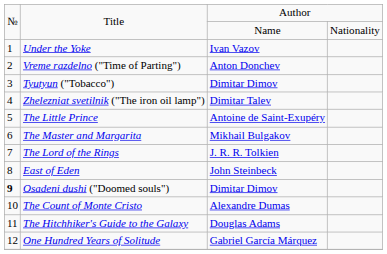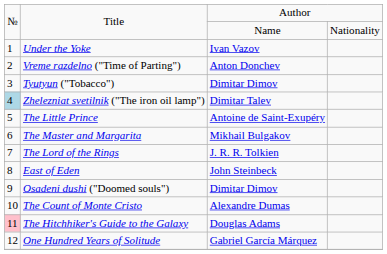(10, 100) no background -> (10, 100) lightblue background
(10, 188) bold -> (10, 188) normal
(12, 223) no background -> (12, 223) pink background
